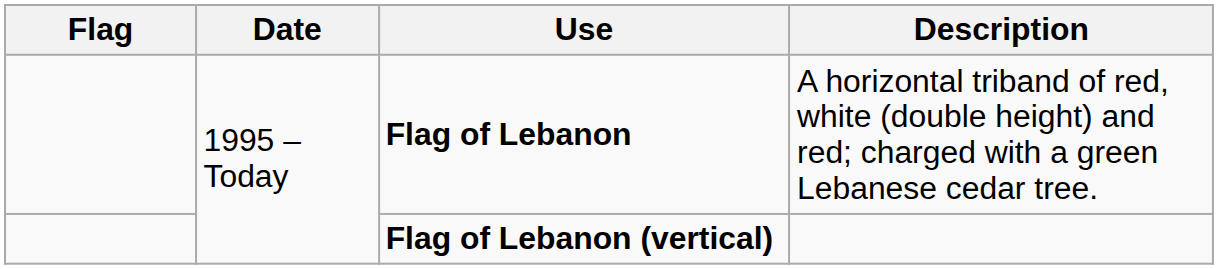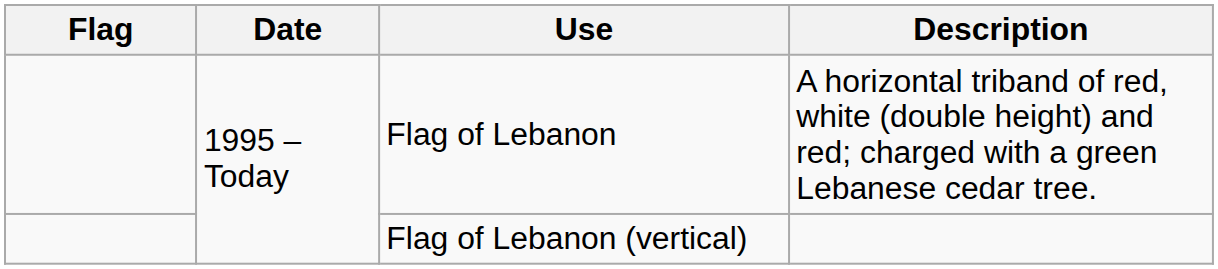(509, 133) bold -> (501, 133) normal
(579, 238) bold -> (567, 238) normal
